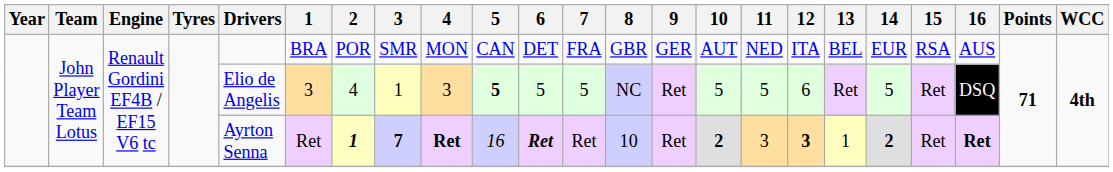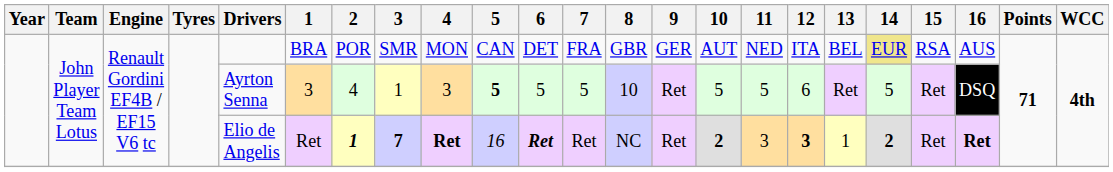(889, 49) no background -> (889, 49) khaki background
(252, 89) Elio de Angelis -> (248, 89) Ayrton Senna
(629, 89) NC -> (629, 89) 10
(248, 141) Ayrton Senna -> (252, 141) Elio de Angelis
(629, 141) 10 -> (629, 141) NC
